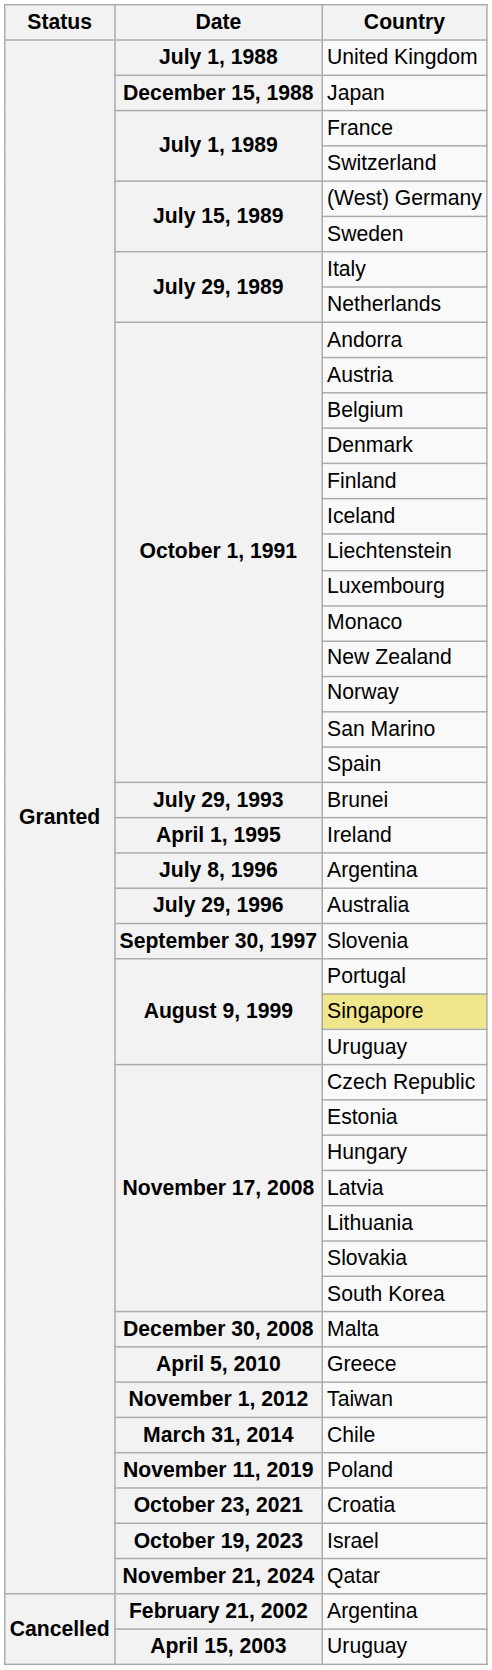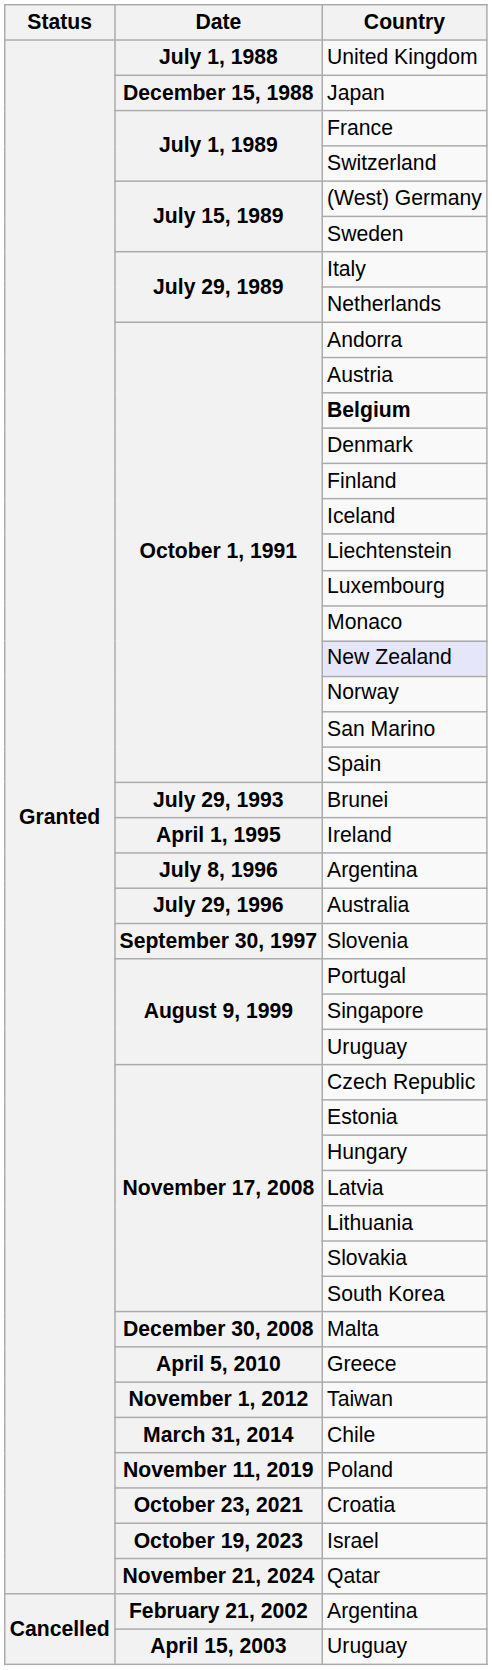(365, 410) normal -> (369, 410) bold
(389, 658) no background -> (389, 658) lavender background
(375, 1011) khaki background -> (375, 1011) no background
